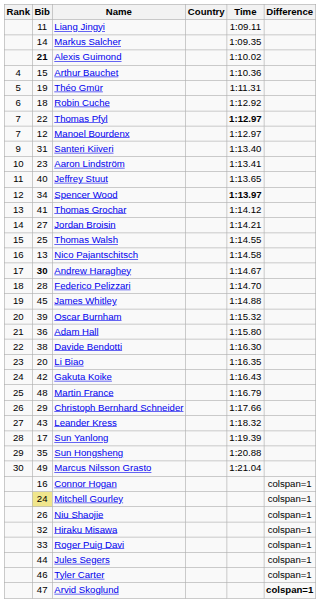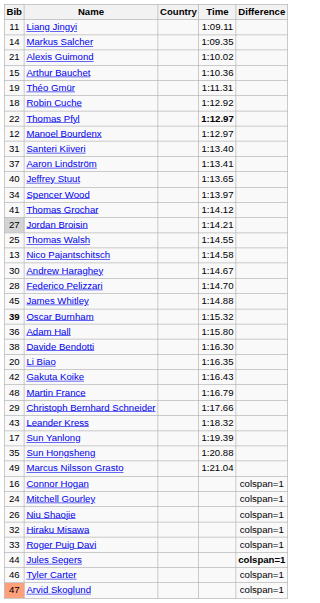- column: (18, 12)
(42, 57) bold -> (14, 57) normal
(42, 164) 23 -> (14, 164) 37
(245, 194) bold -> (217, 194) normal
(42, 225) no background -> (14, 225) lightgrey background
(42, 270) bold -> (14, 270) normal
(42, 316) normal -> (14, 316) bold
(42, 499) khaki background -> (14, 499) no background
(290, 560) normal -> (262, 560) bold
(42, 590) no background -> (14, 590) lightsalmon background
(290, 590) bold -> (262, 590) normal
